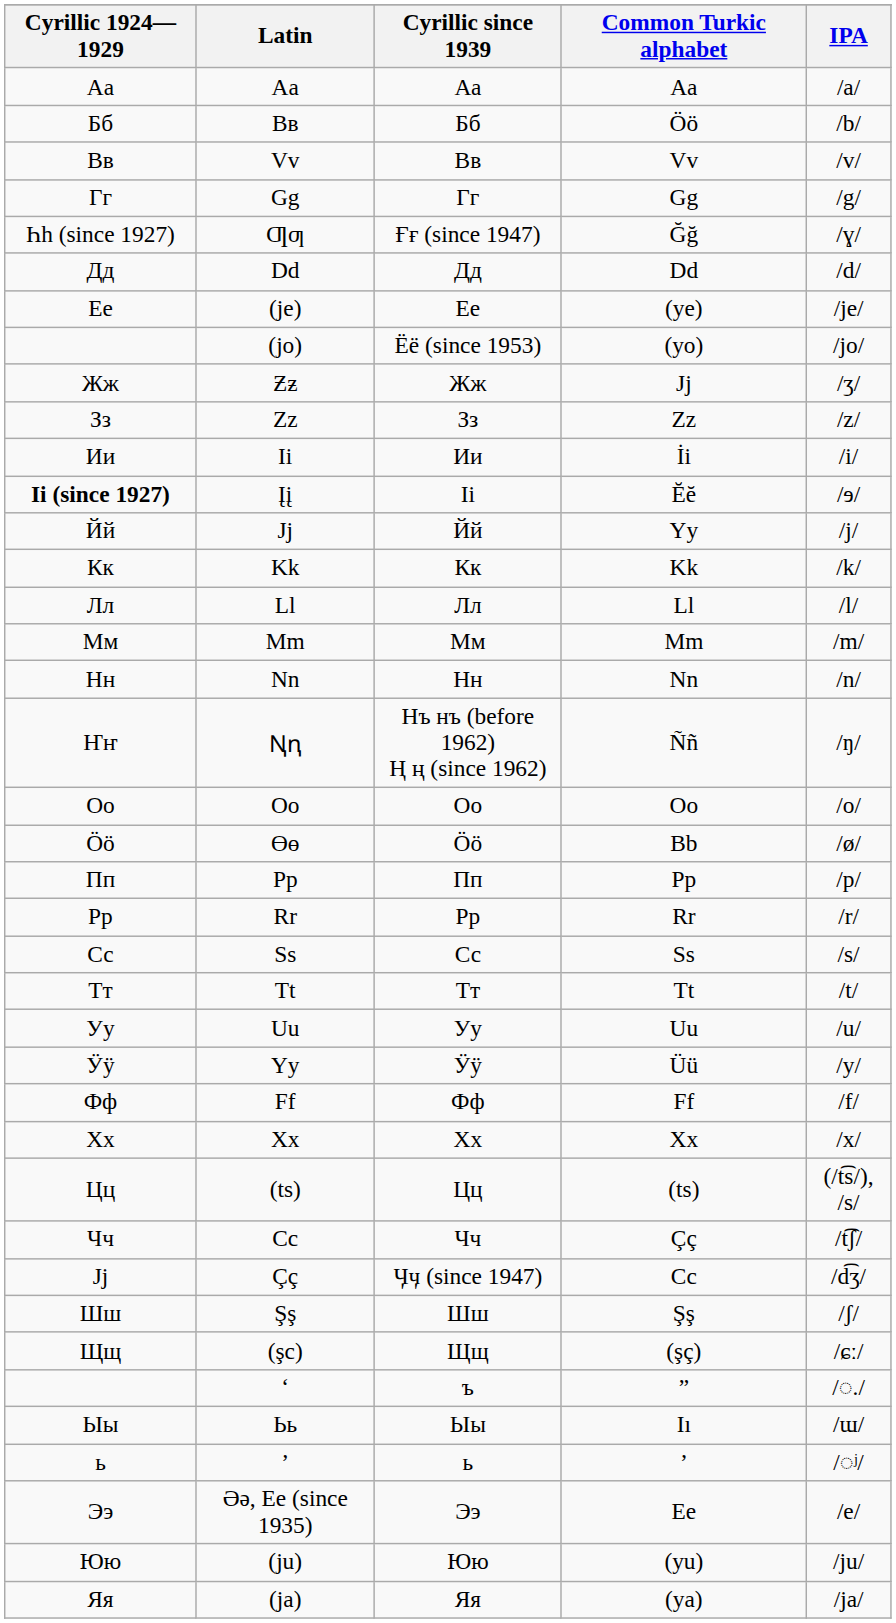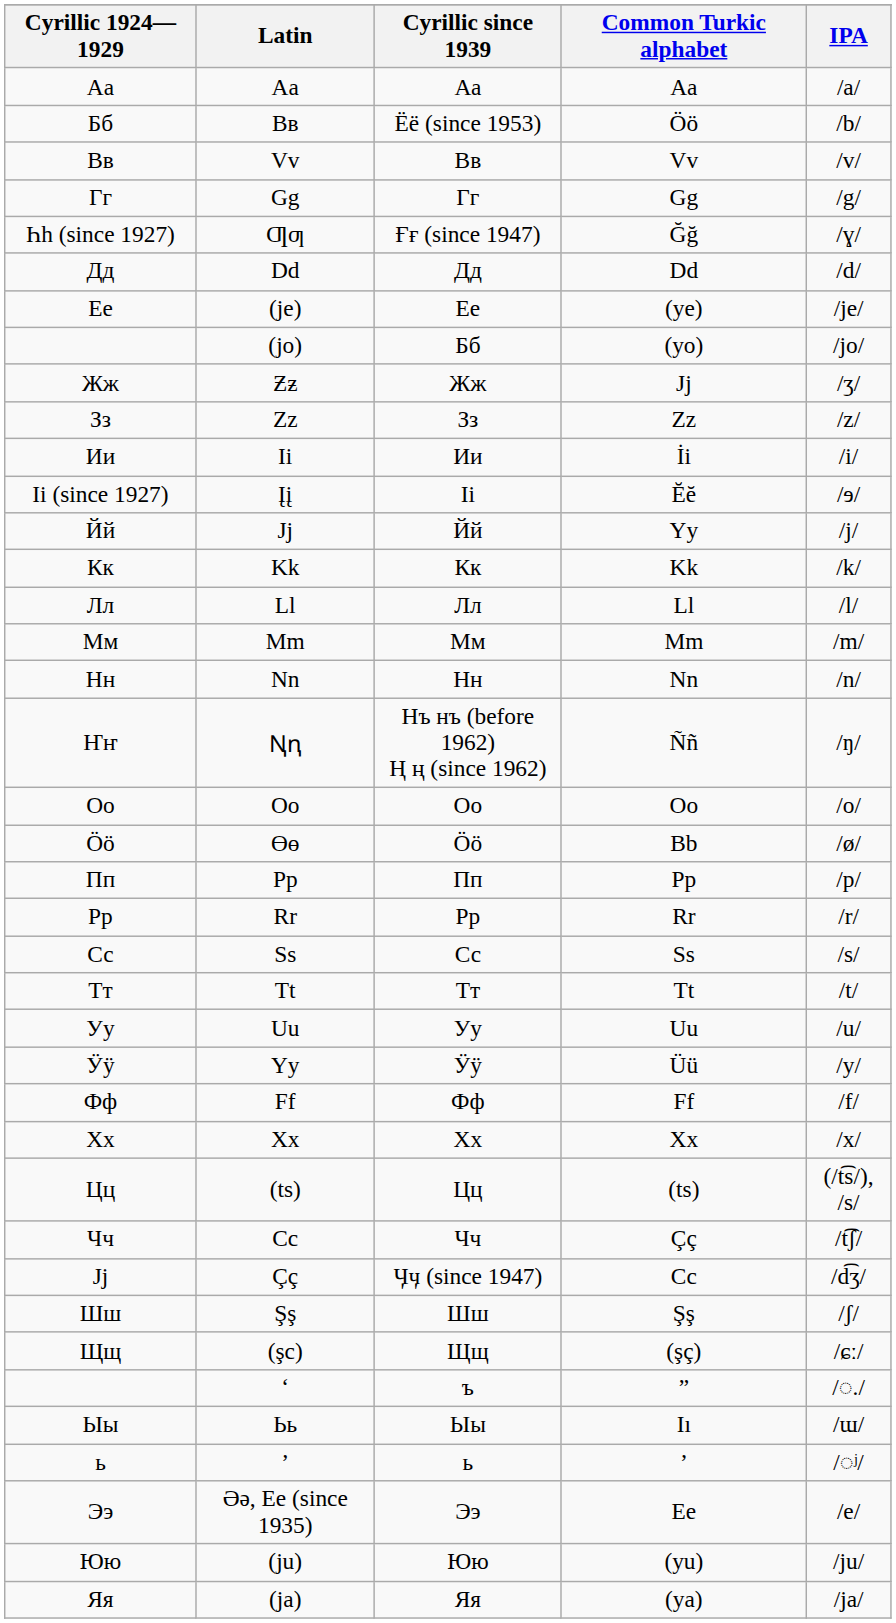(468, 123) Бб -> (468, 123) Ёё (since 1953)
(468, 345) Ёё (since 1953) -> (468, 345) Бб
(100, 493) bold -> (100, 493) normal
